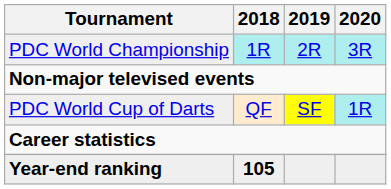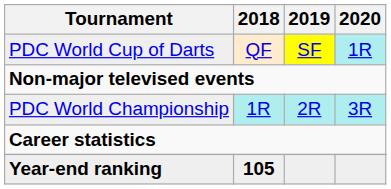rows swapped: (119, 49) <-> (112, 109)
